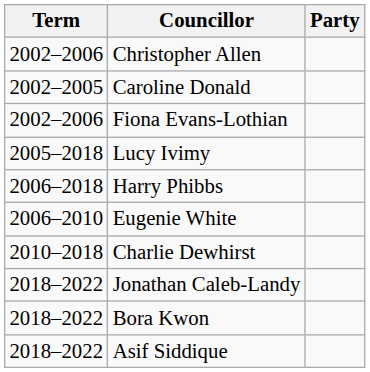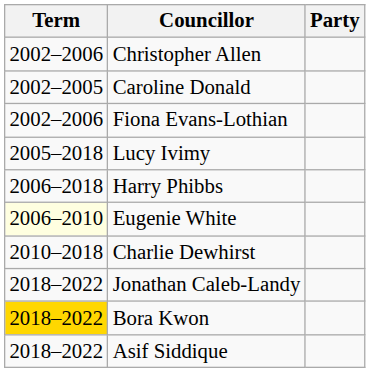(56, 218) no background -> (56, 218) lightyellow background
(56, 317) no background -> (56, 317) gold background
